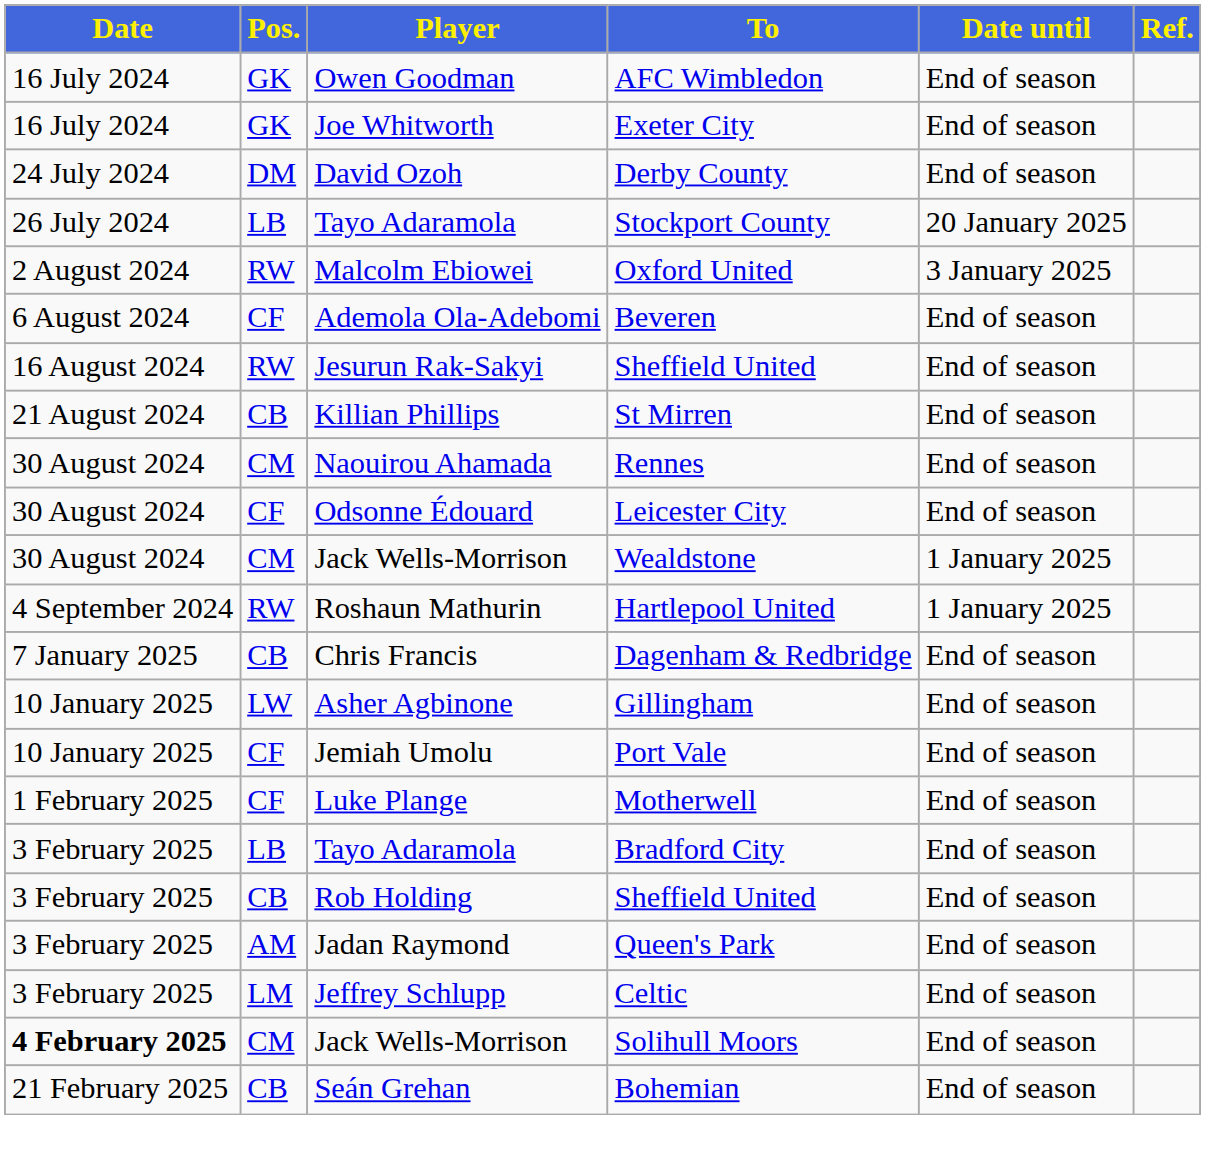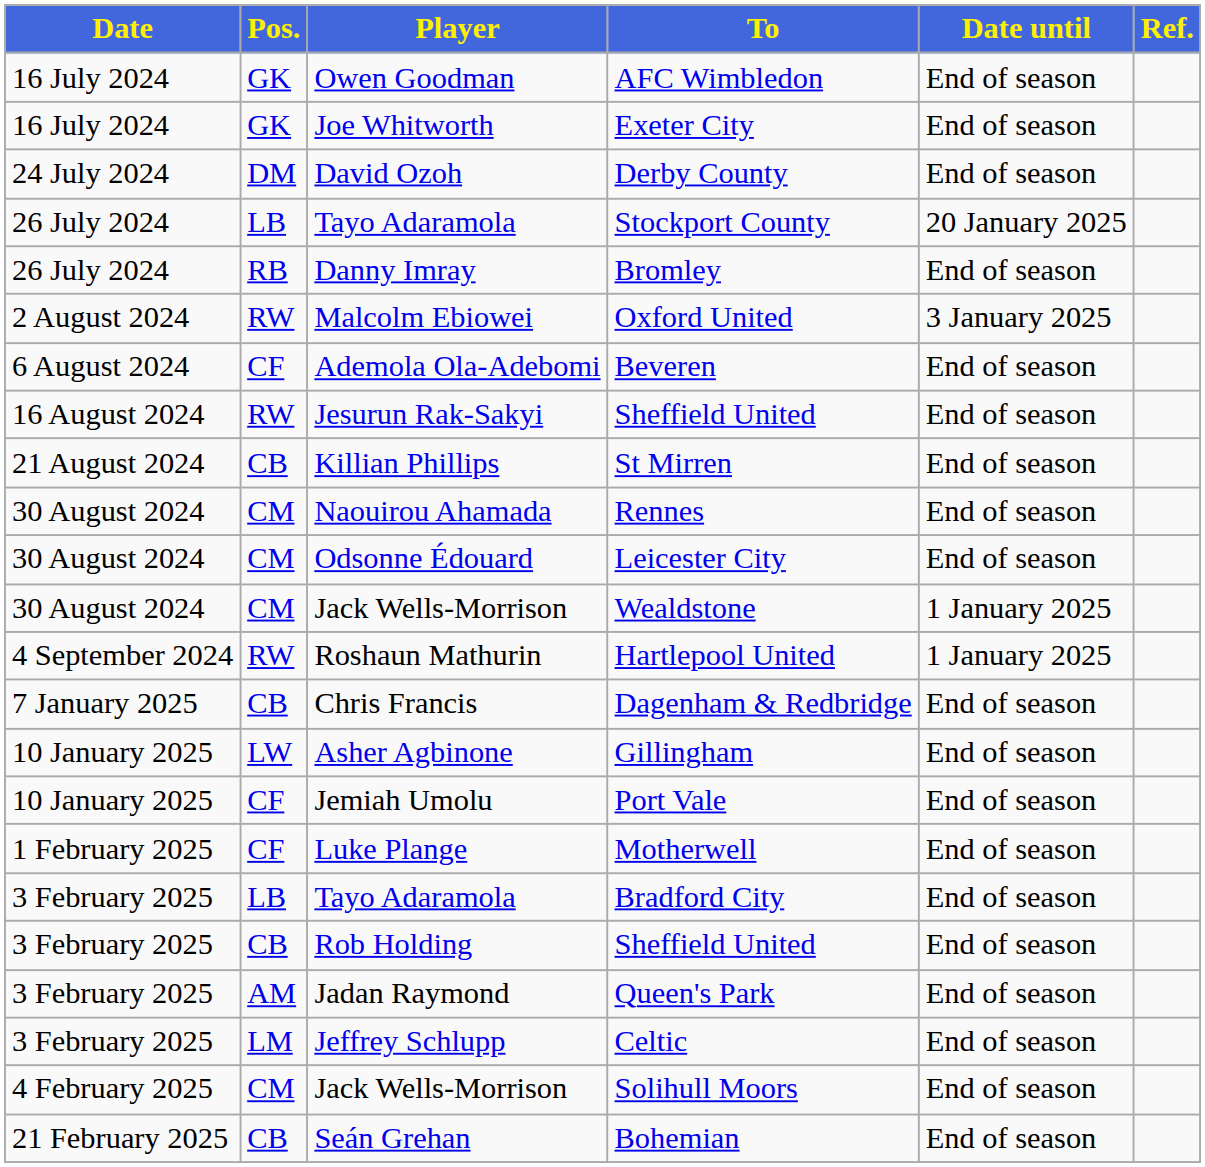+ row: (395, 269)
(266, 510) CF -> (271, 558) CM
(119, 1041) bold -> (112, 1089) normal
